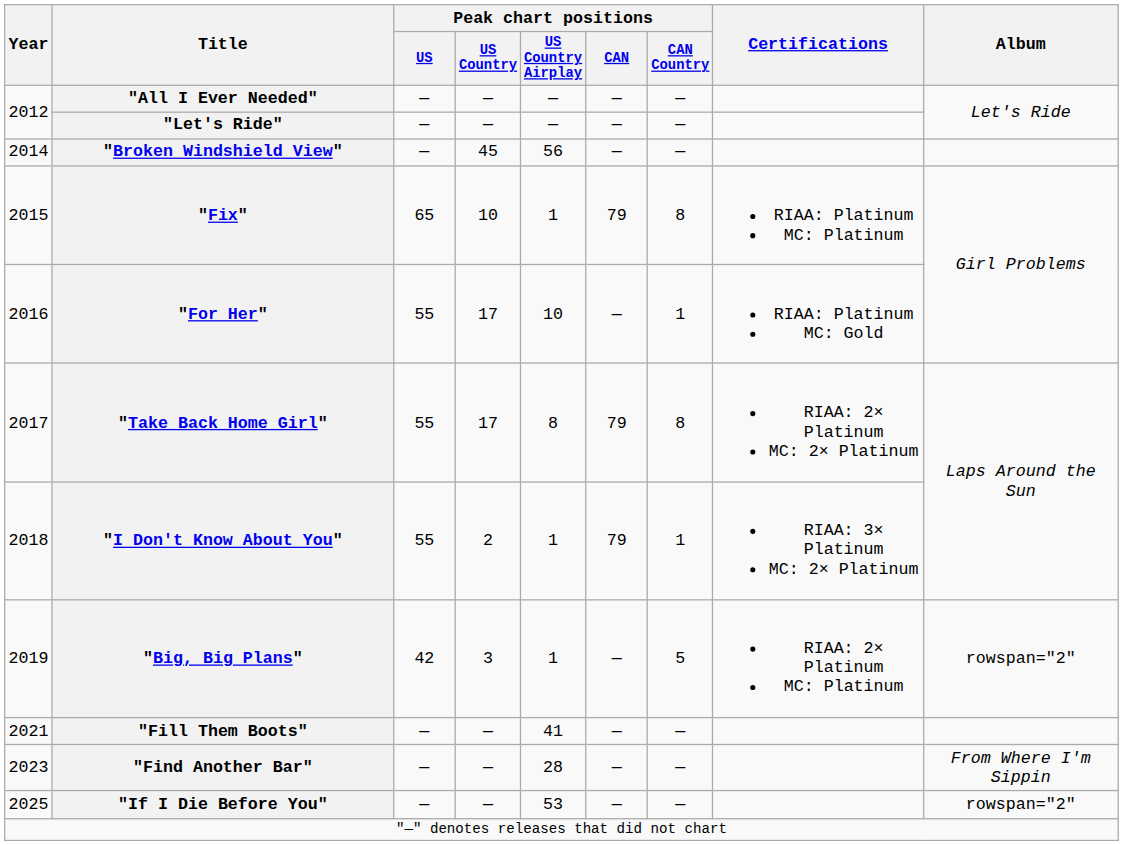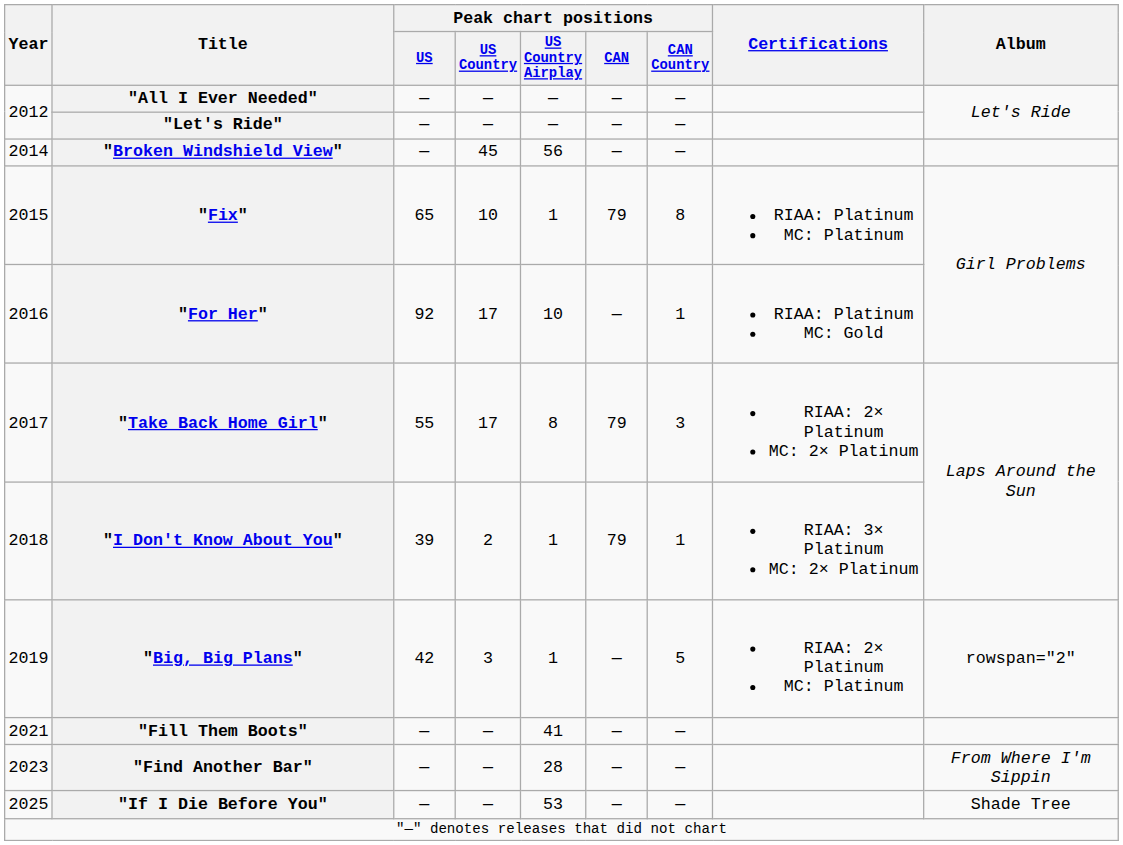(424, 314) 55 -> (424, 314) 92
(680, 423) 8 -> (680, 423) 3
(424, 541) 55 -> (424, 541) 39
(1021, 805) rowspan="2" -> (1021, 805) Shade Tree
